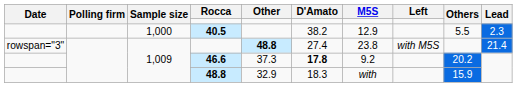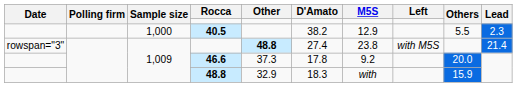(317, 60) bold -> (317, 60) normal
(462, 60) 20.2 -> (462, 60) 20.0
